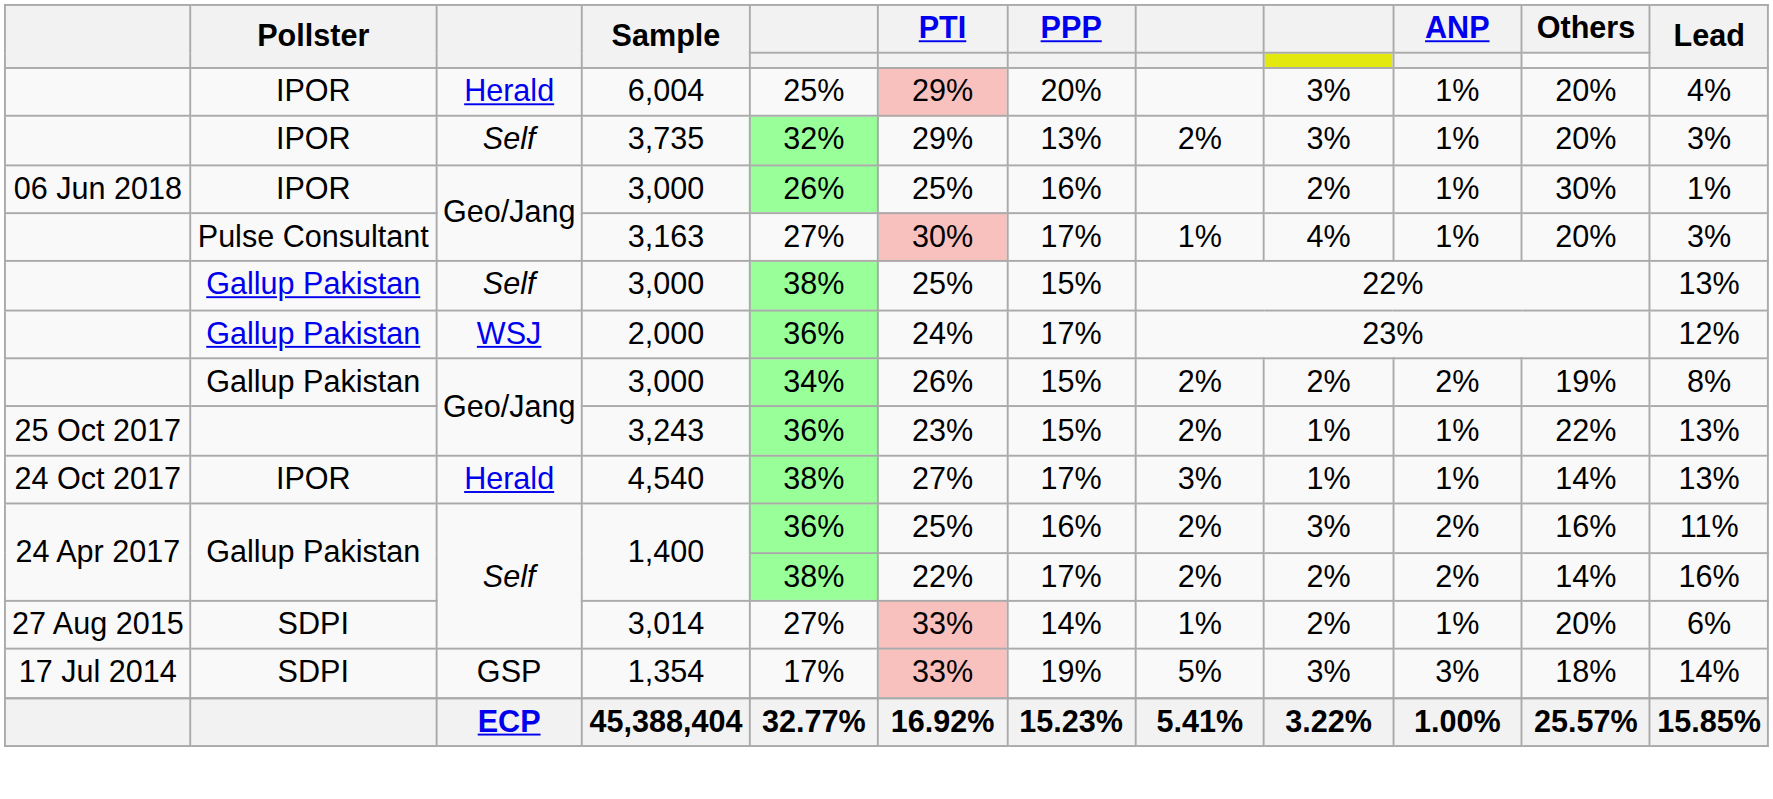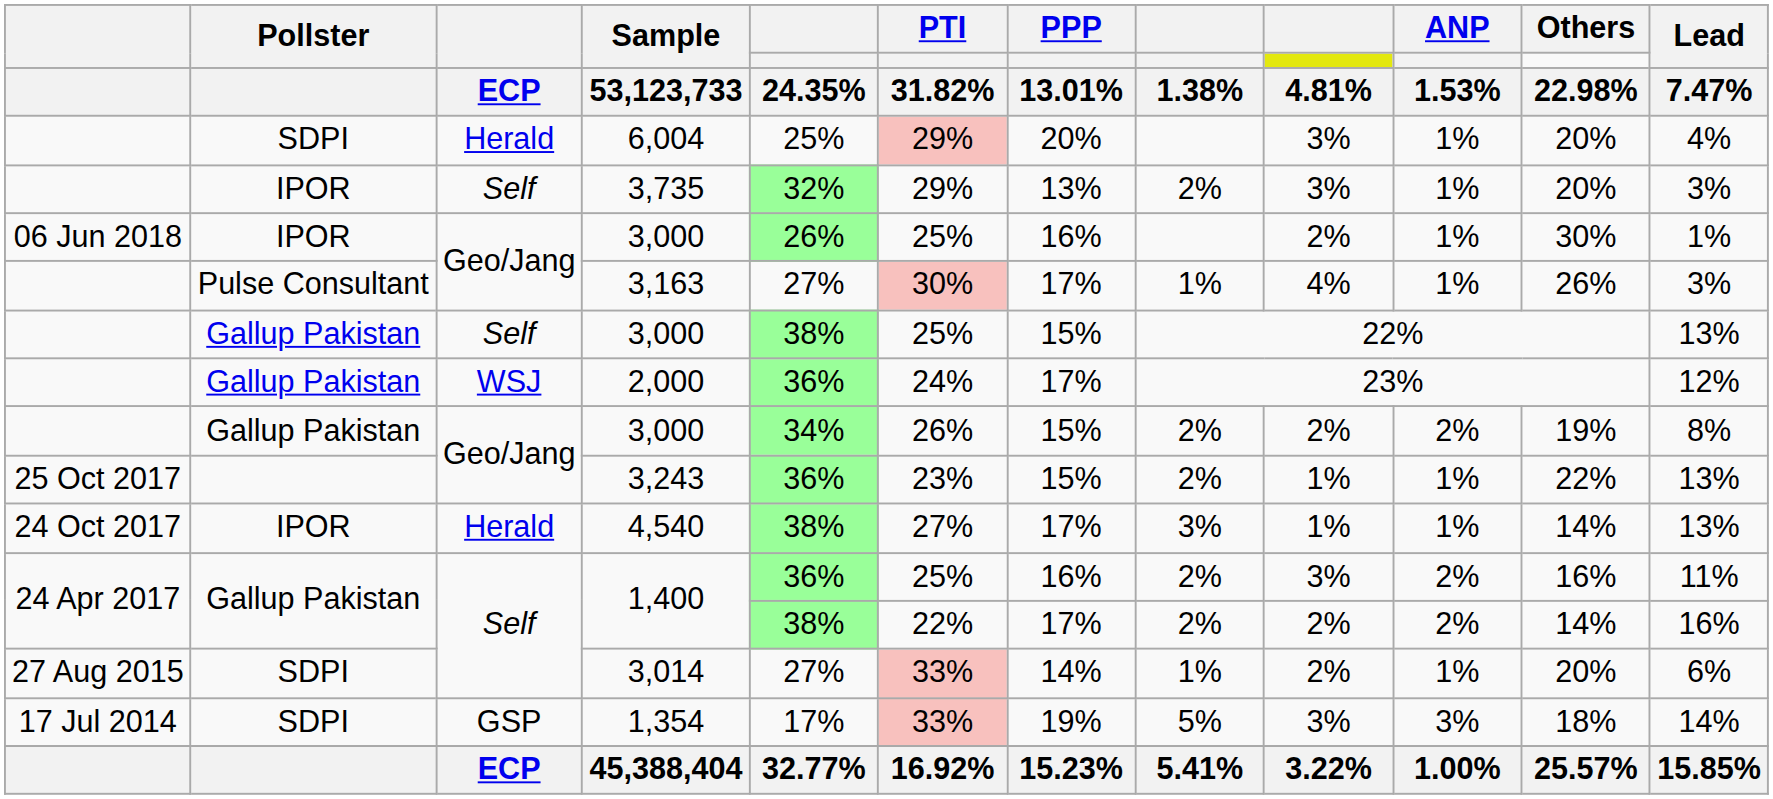+ row: (98, 92)
(313, 91) IPOR -> (313, 139) SDPI
(1586, 236) 20% -> (1586, 285) 26%
